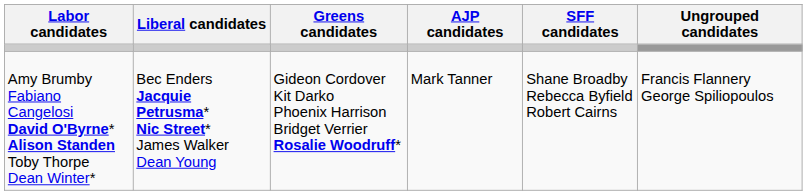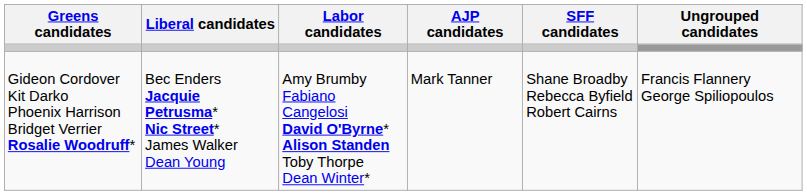columns swapped: (69, 24) <-> (339, 24)
